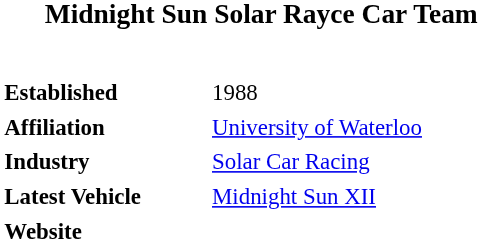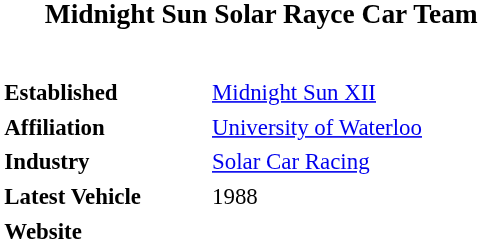(235, 92) 1988 -> (294, 92) Midnight Sun XII
(294, 197) Midnight Sun XII -> (235, 197) 1988
